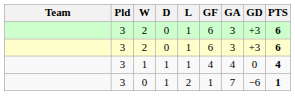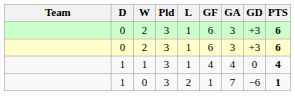columns swapped: (122, 13) <-> (166, 13)
